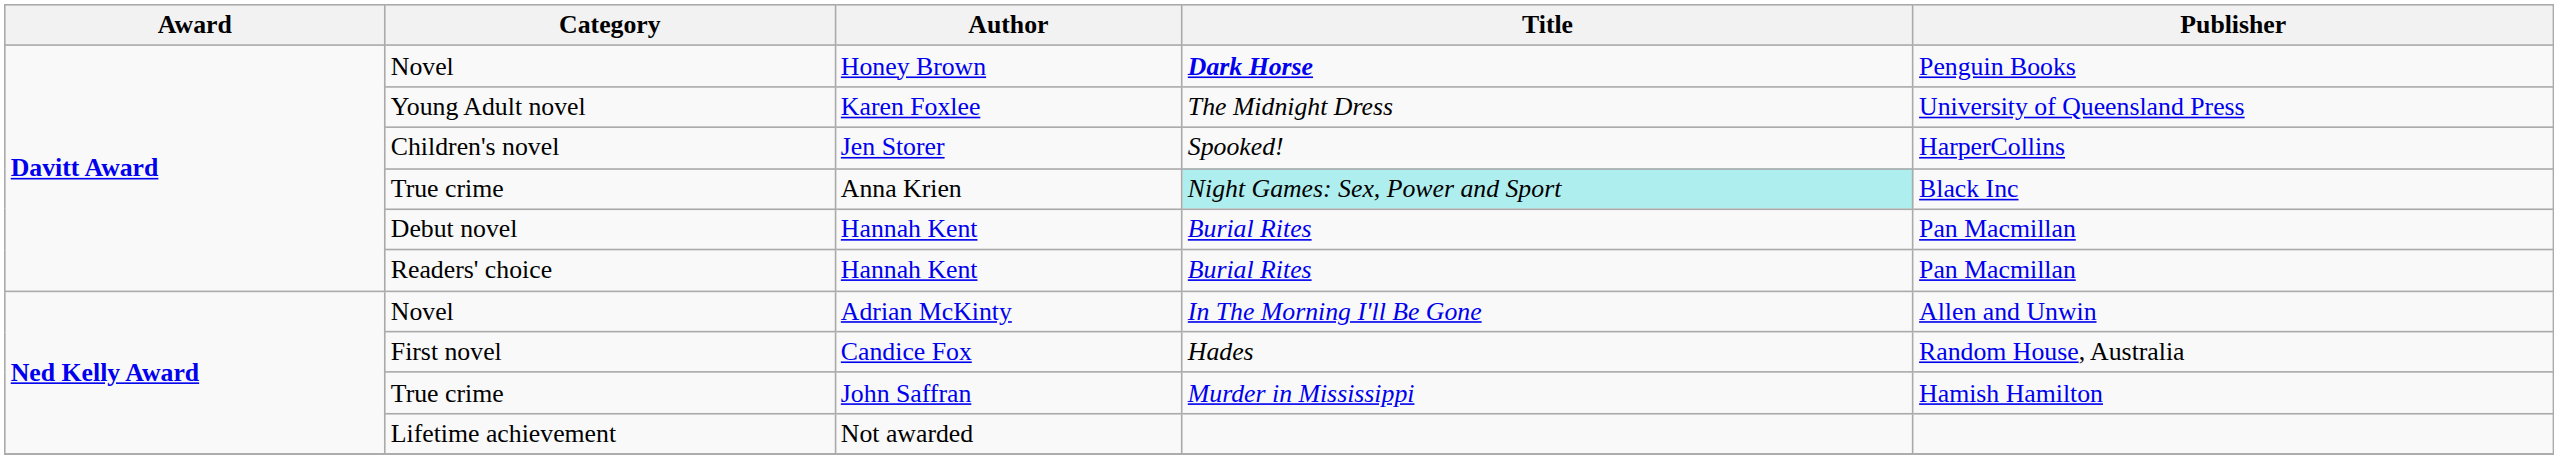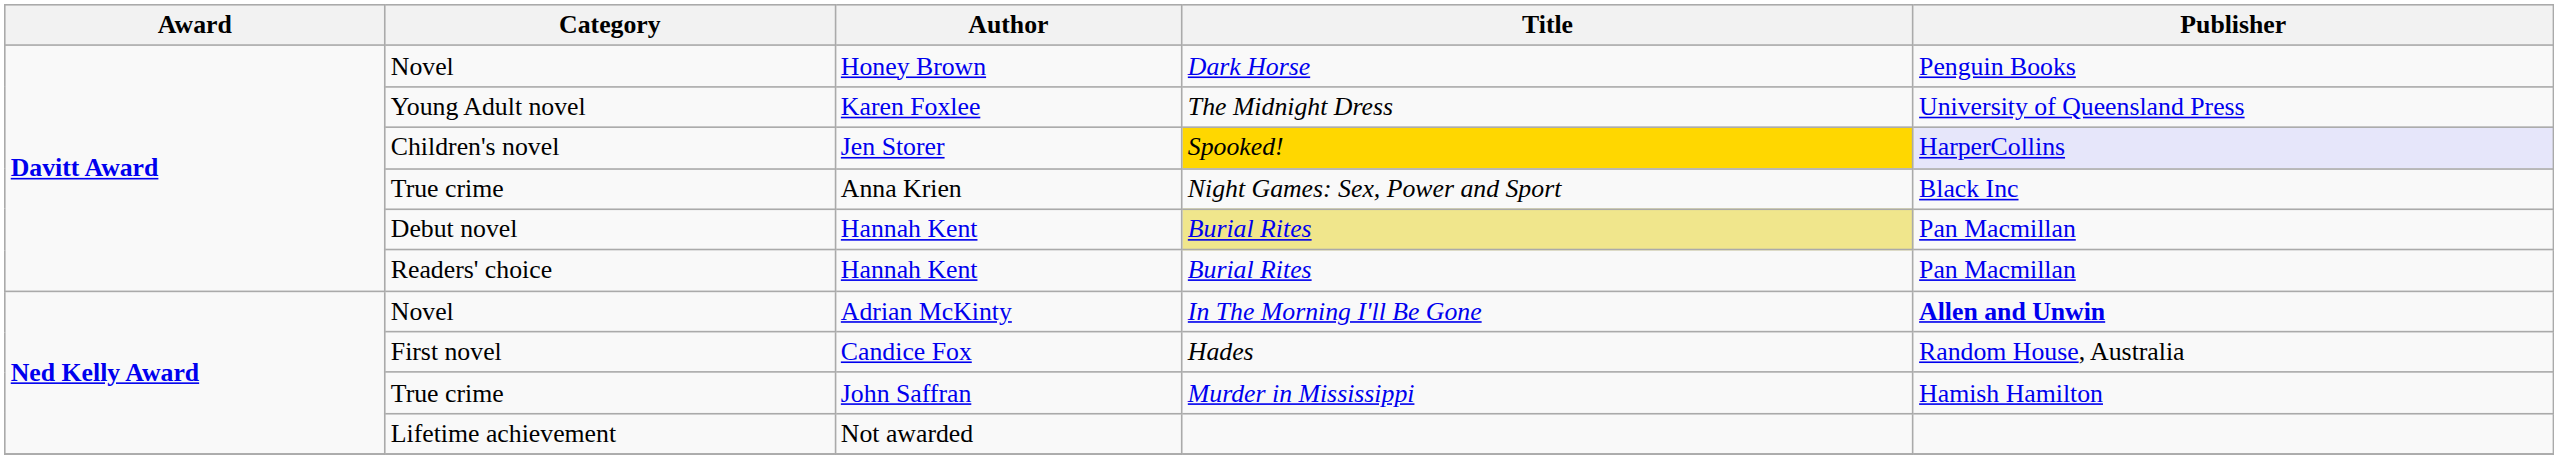(1250, 65) bold -> (1249, 65) normal
(1236, 147) no background -> (1236, 147) gold background
(1992, 147) no background -> (1992, 147) lavender background
(1375, 188) paleturquoise background -> (1375, 188) no background
(1250, 229) no background -> (1250, 229) khaki background
(2008, 310) normal -> (2012, 310) bold
